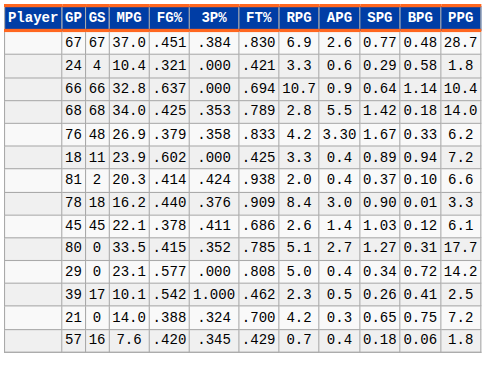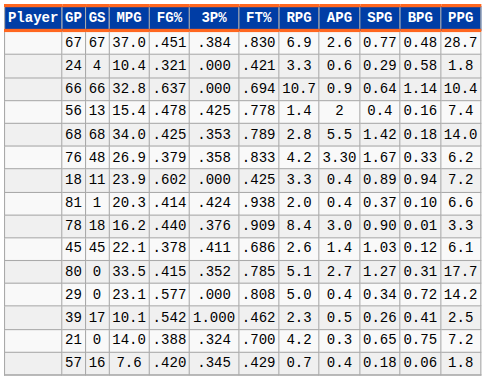+ row: (74, 112)
(97, 180) 2 -> (97, 203) 1
